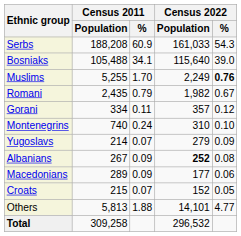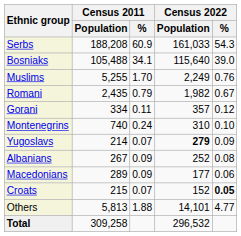(224, 77) bold -> (224, 77) normal
(201, 142) normal -> (201, 142) bold
(201, 158) bold -> (201, 158) normal
(224, 191) normal -> (224, 191) bold
